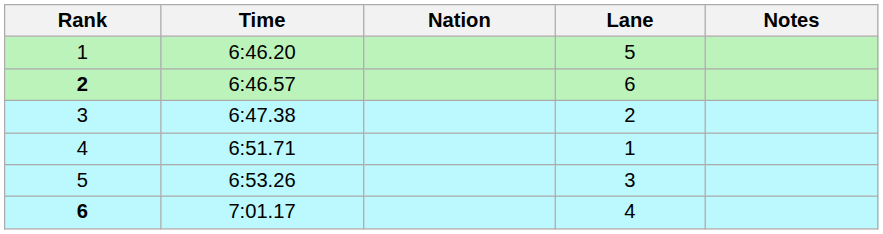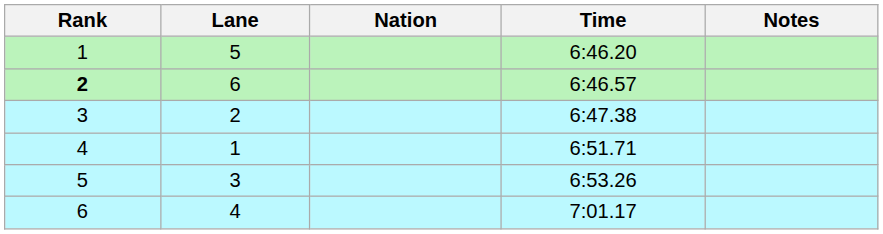columns swapped: (630, 20) <-> (262, 20)
(82, 212) bold -> (82, 212) normal
